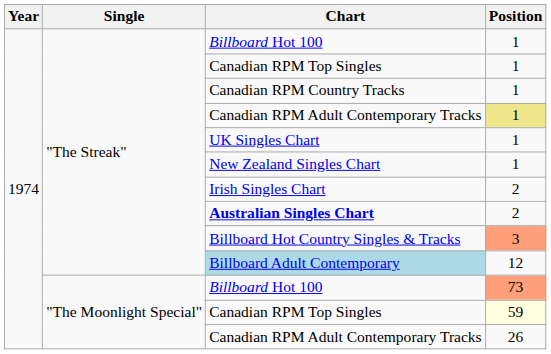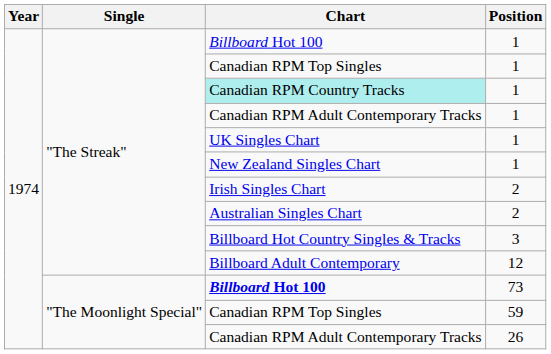(307, 90) no background -> (307, 90) paleturquoise background
(516, 115) khaki background -> (516, 115) no background
(292, 213) bold -> (285, 213) normal
(516, 238) lightsalmon background -> (516, 238) no background
(304, 262) lightblue background -> (304, 262) no background
(266, 287) normal -> (267, 287) bold
(516, 287) lightsalmon background -> (516, 287) no background
(516, 312) lightyellow background -> (516, 312) no background
